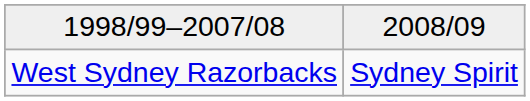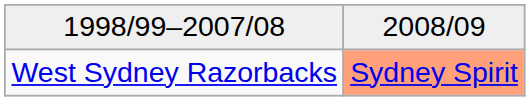(434, 72) no background -> (434, 72) lightsalmon background
